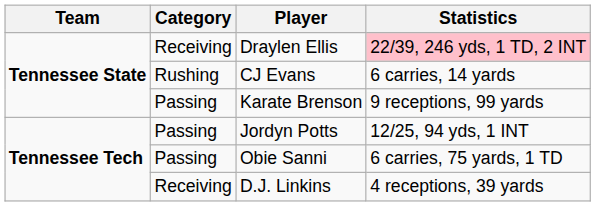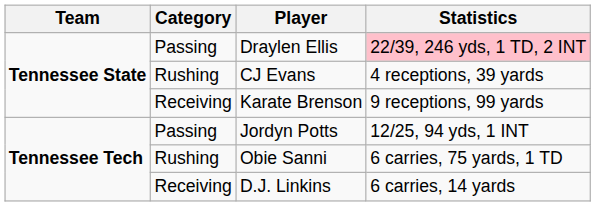(193, 46) Receiving -> (186, 46) Passing
(443, 74) 6 carries, 14 yards -> (457, 74) 4 receptions, 39 yards
(186, 102) Passing -> (193, 102) Receiving
(186, 158) Passing -> (187, 158) Rushing
(457, 186) 4 receptions, 39 yards -> (443, 186) 6 carries, 14 yards
